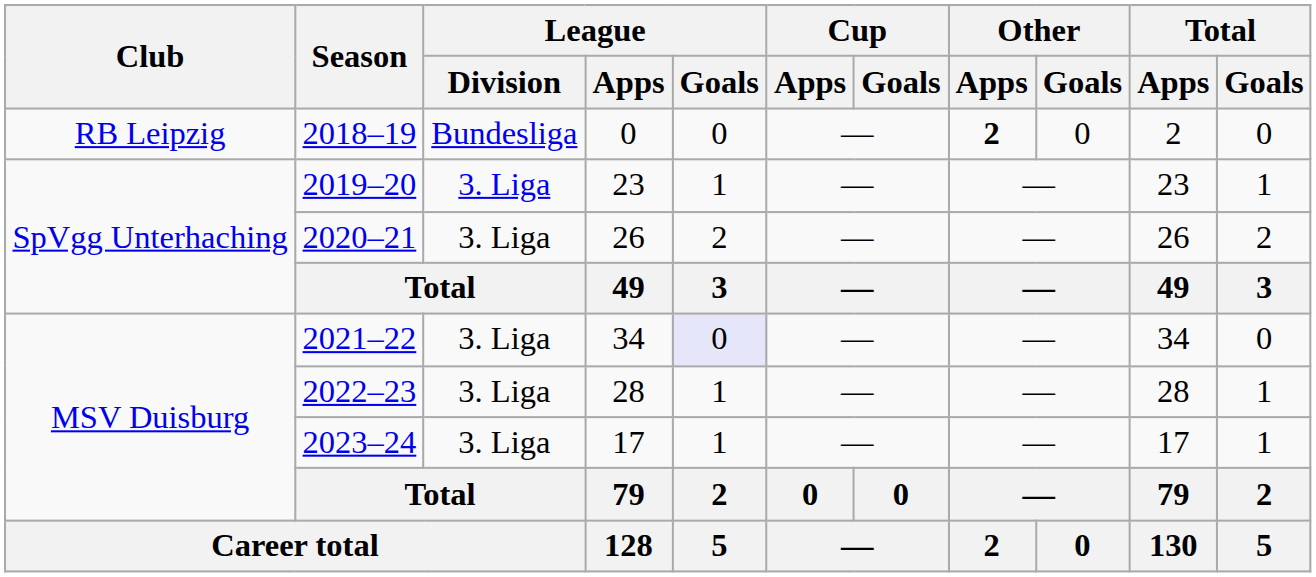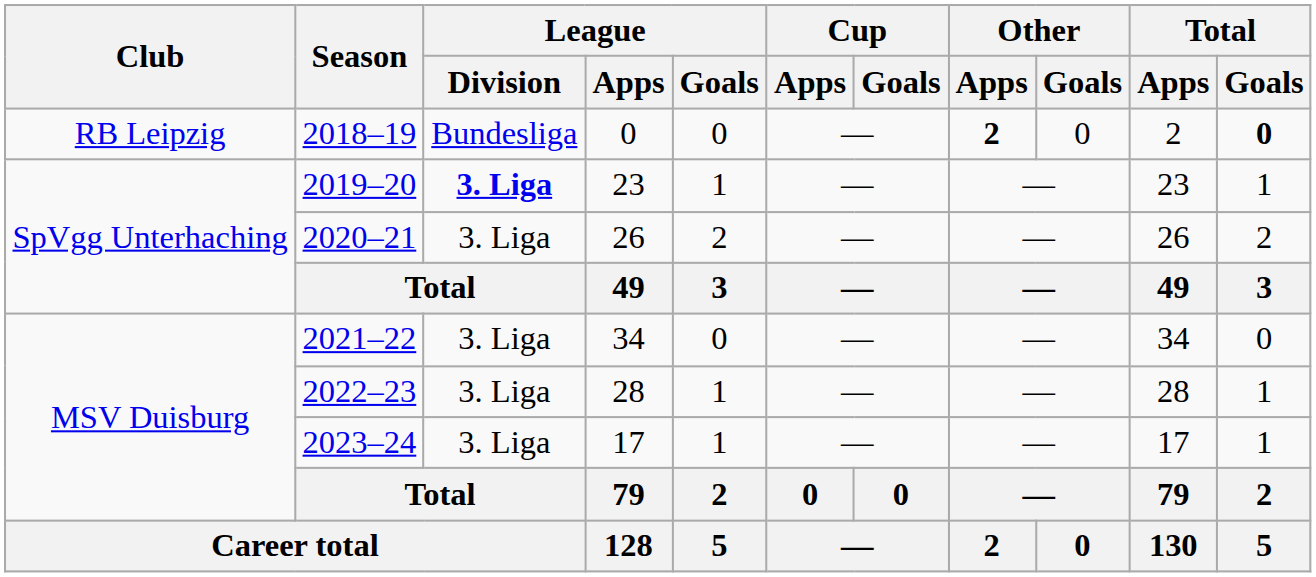(1264, 133) normal -> (1264, 133) bold
(504, 184) normal -> (504, 184) bold
(719, 339) lavender background -> (719, 339) no background
